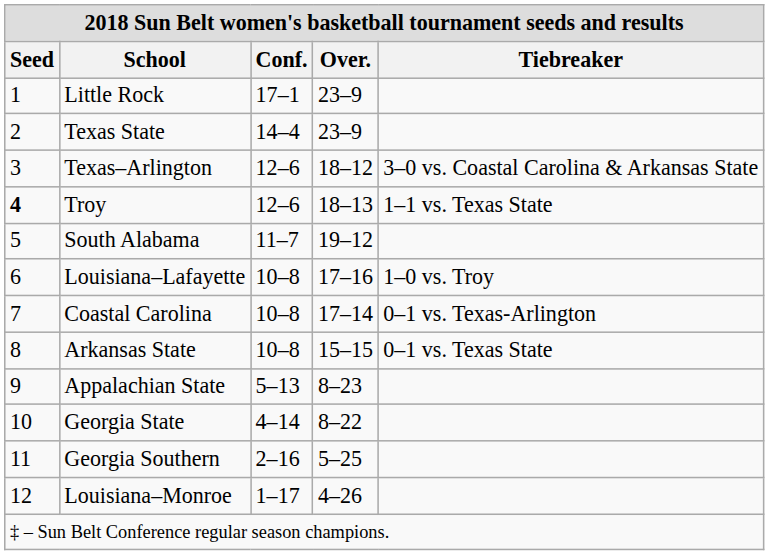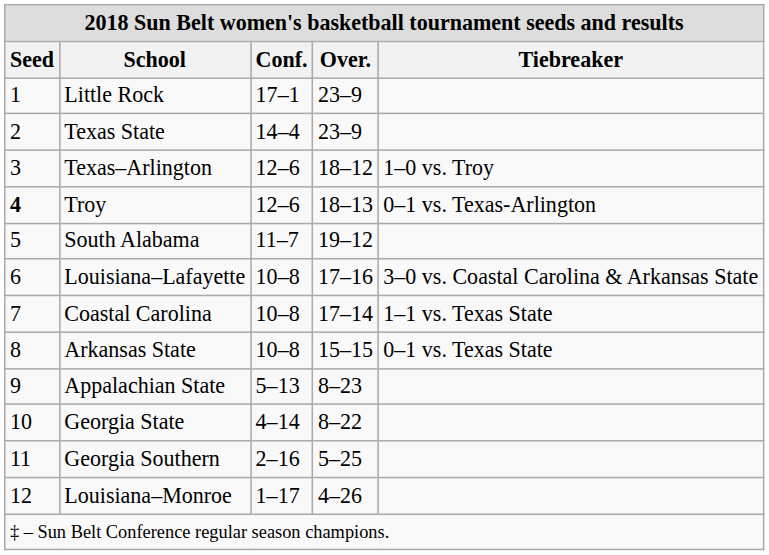(571, 168) 3–0 vs. Coastal Carolina & Arkansas State -> (439, 168) 1–0 vs. Troy
(468, 204) 1–1 vs. Texas State -> (490, 204) 0–1 vs. Texas-Arlington
(439, 277) 1–0 vs. Troy -> (571, 277) 3–0 vs. Coastal Carolina & Arkansas State
(490, 313) 0–1 vs. Texas-Arlington -> (468, 313) 1–1 vs. Texas State
